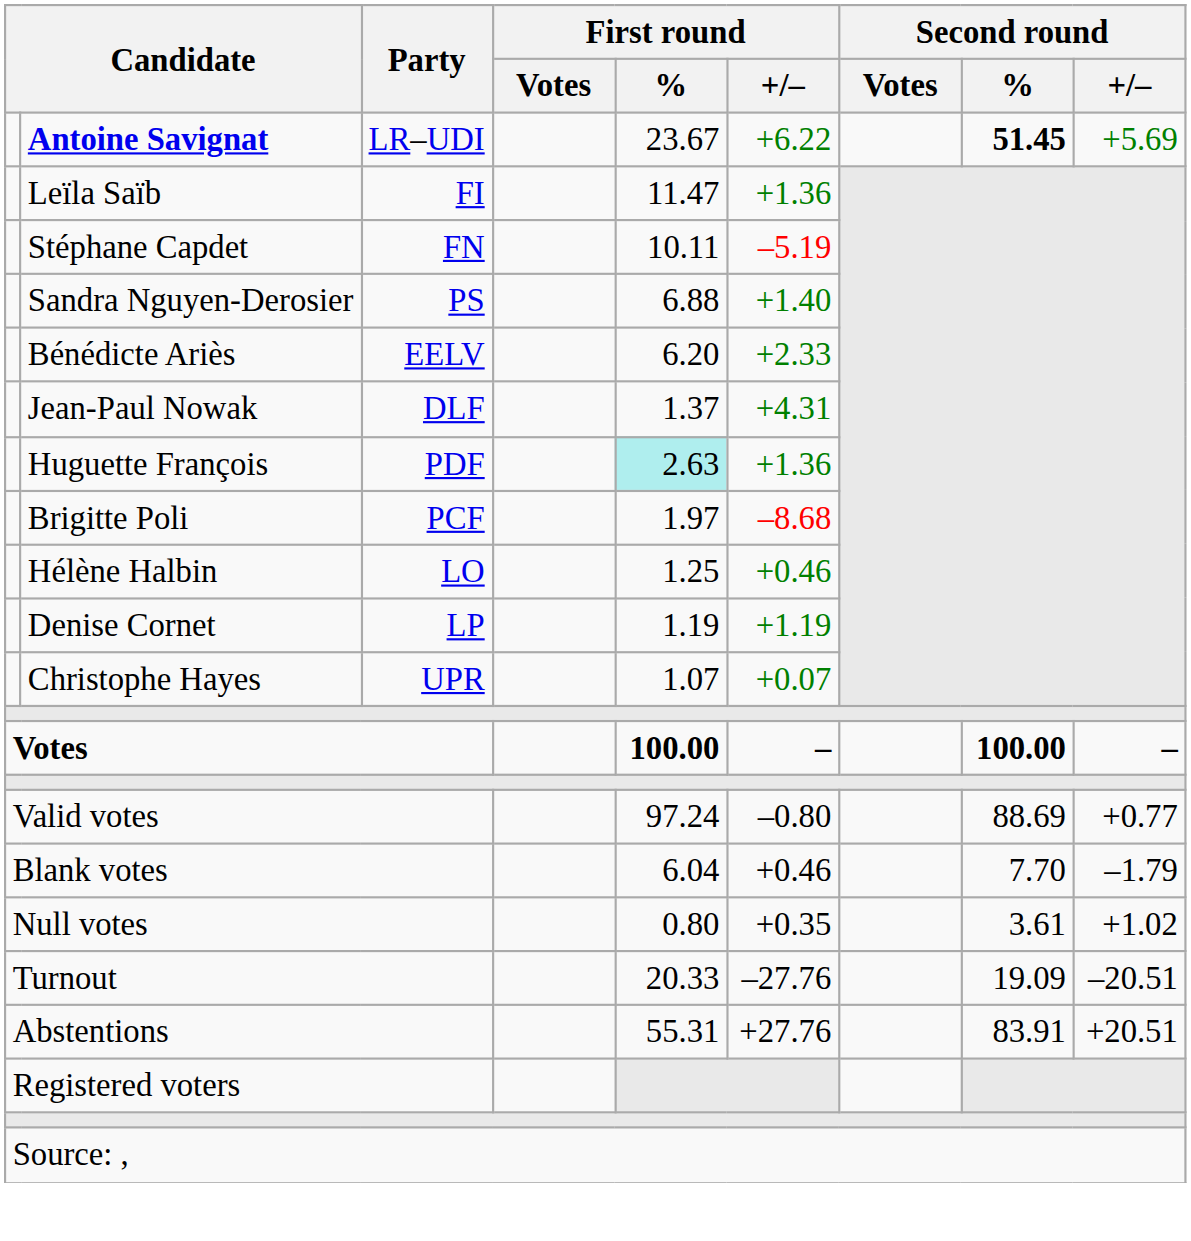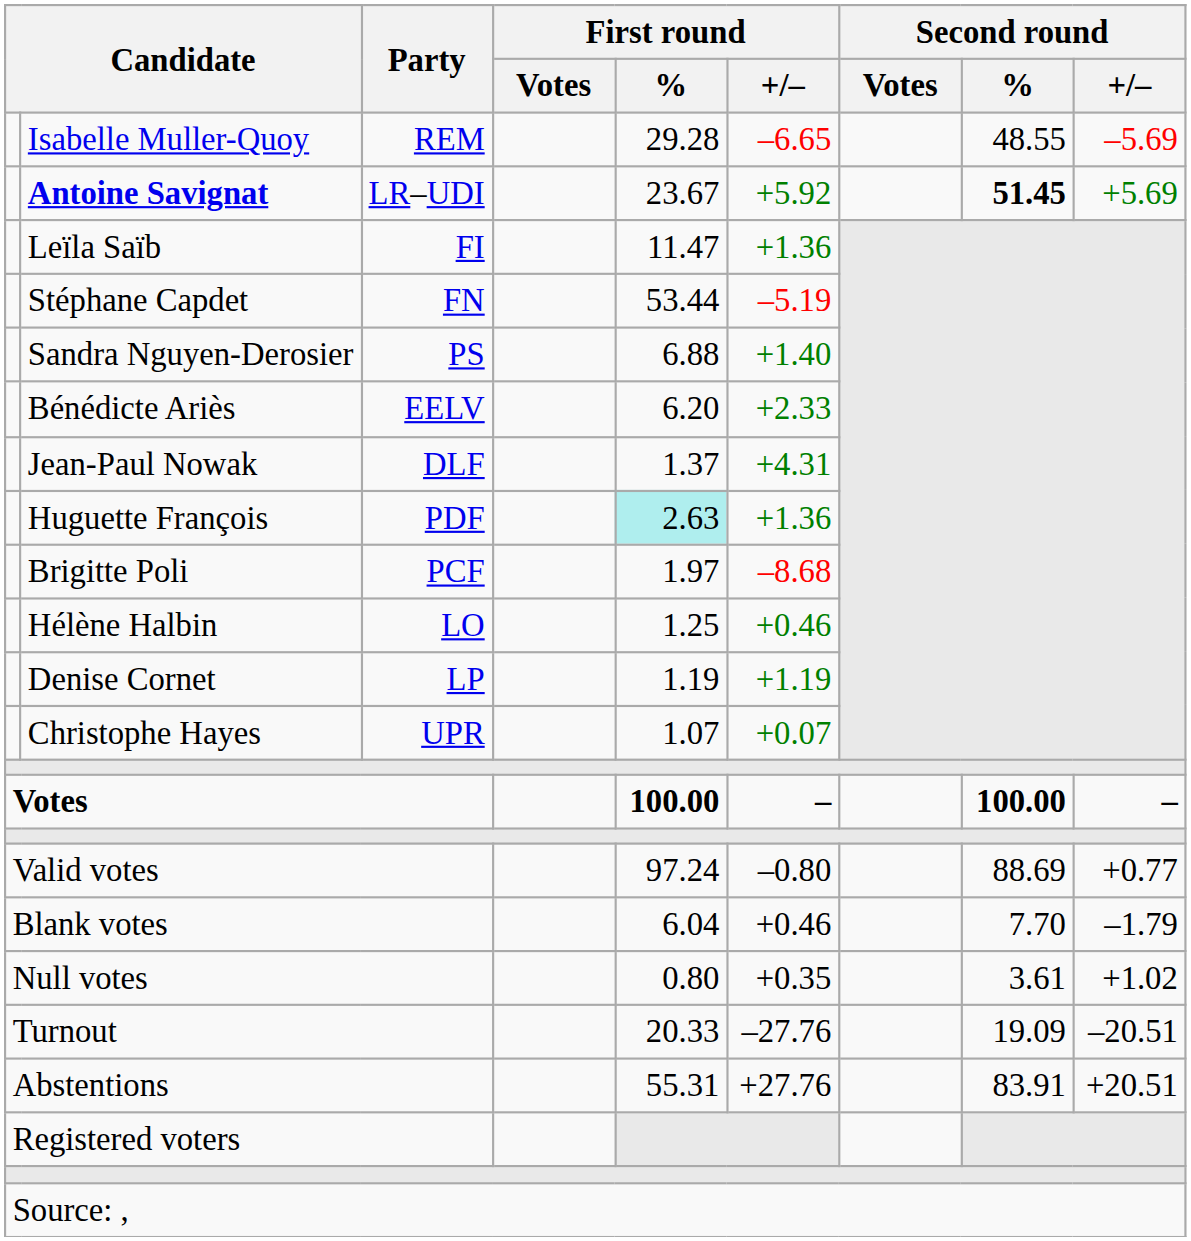+ row: (169, 139)
(793, 139) +6.22 -> (793, 193) +5.92
(683, 247) 10.11 -> (683, 301) 53.44
